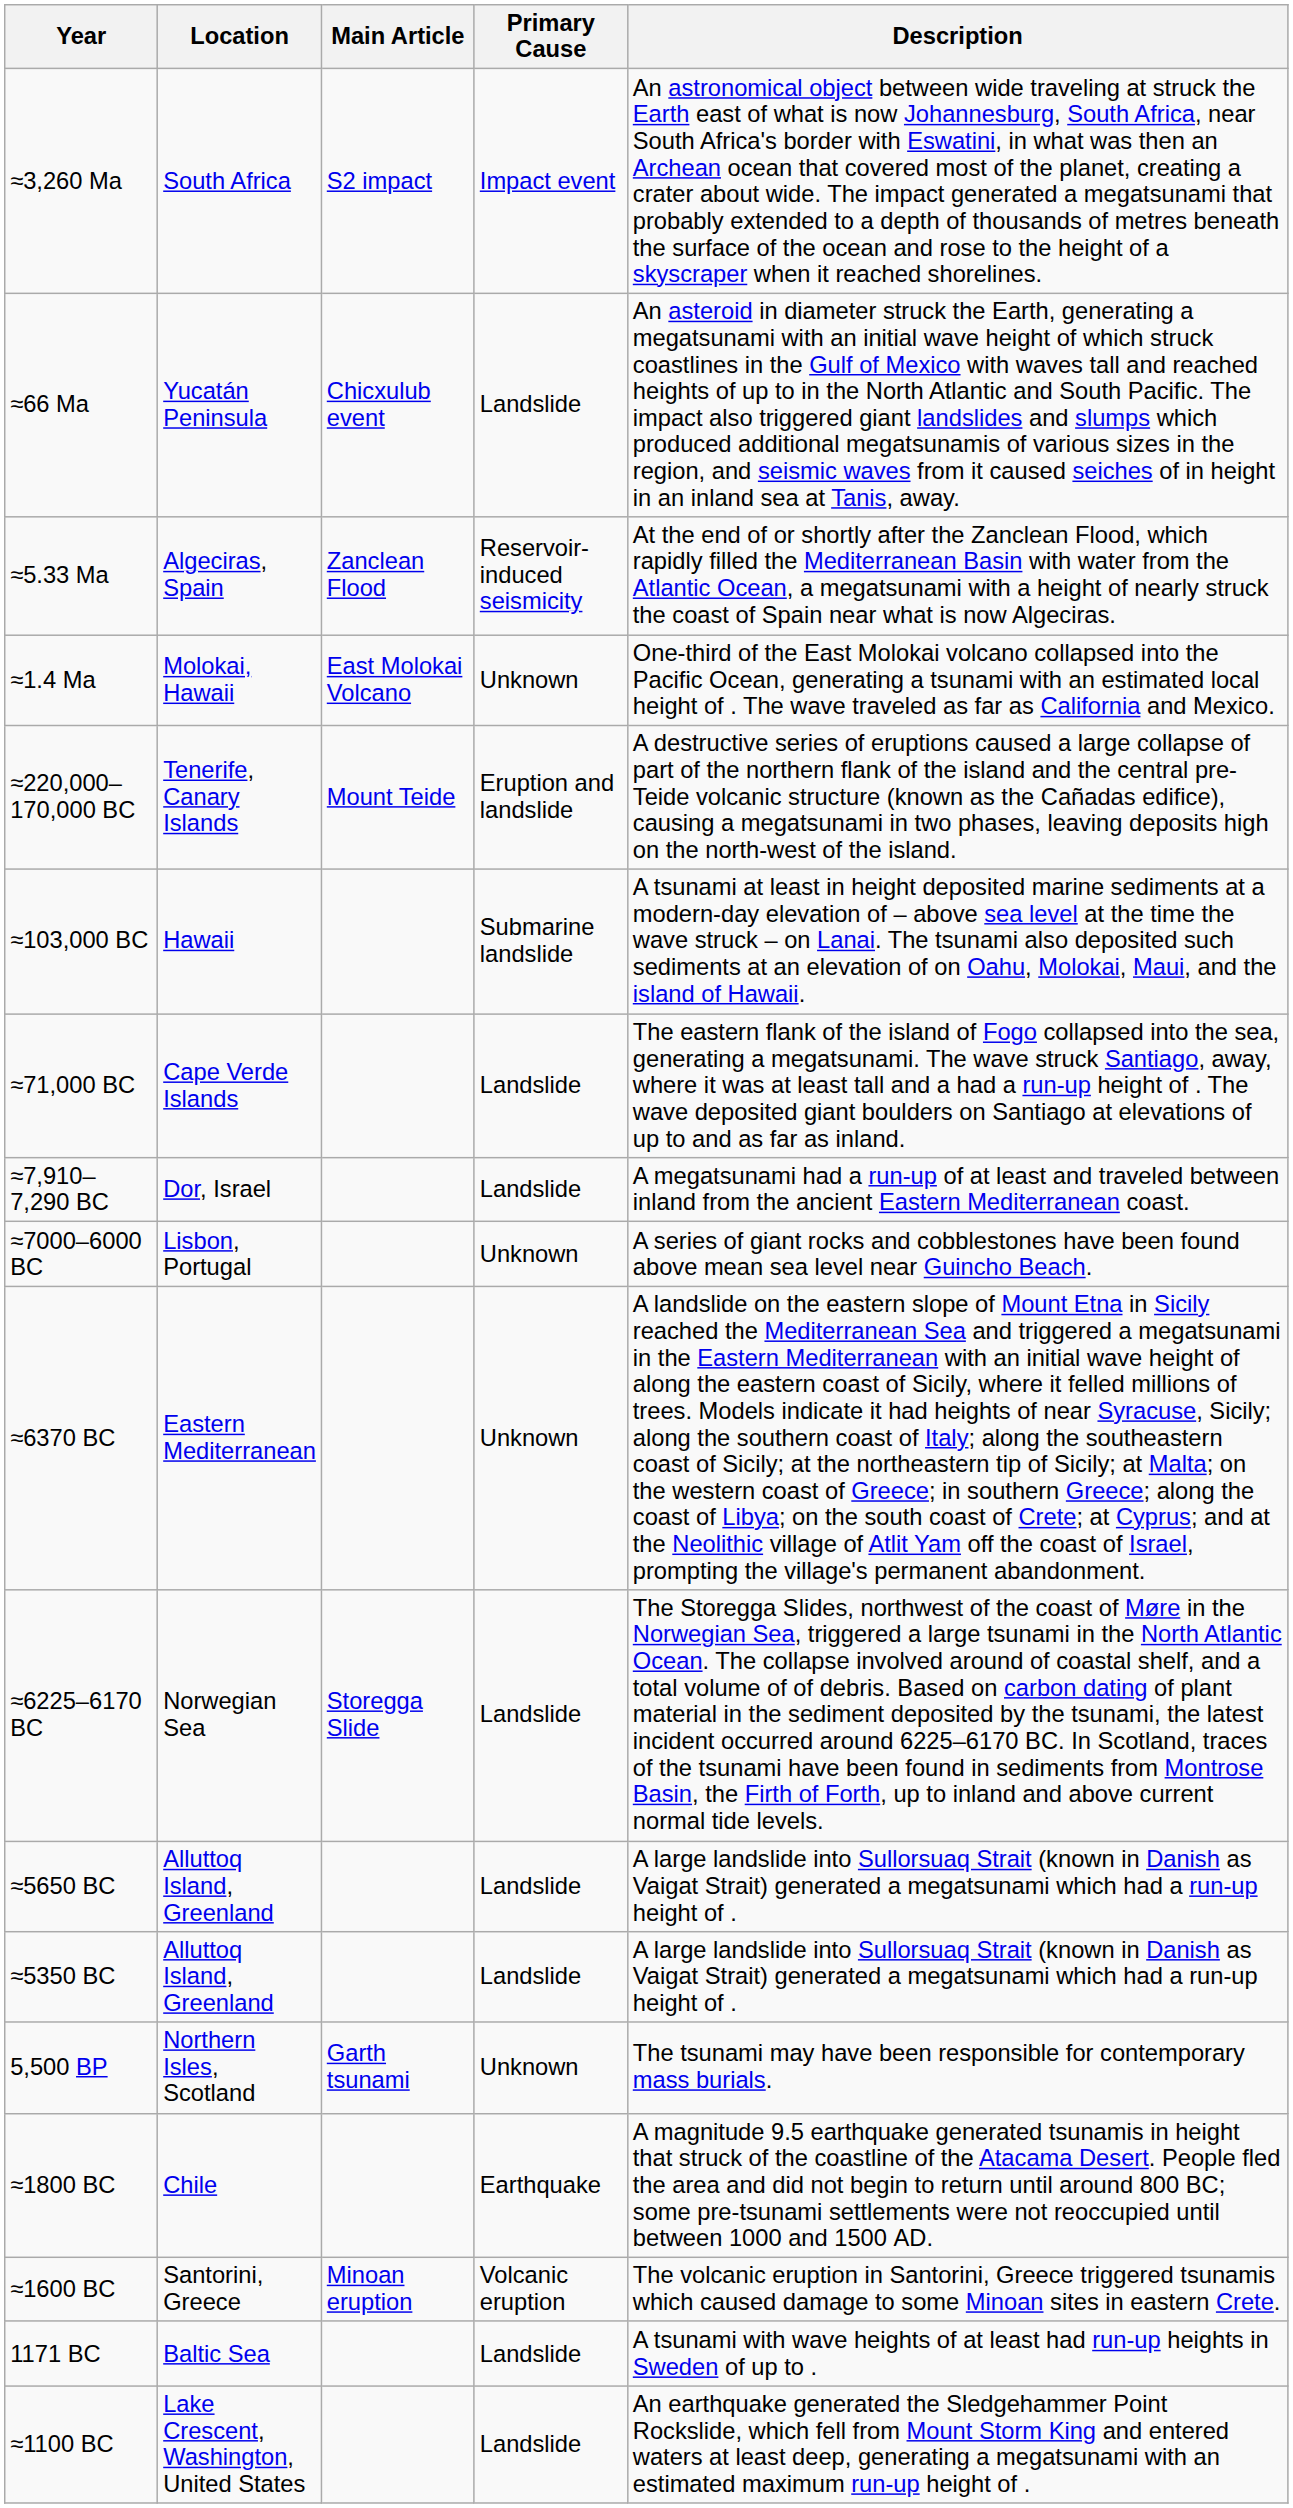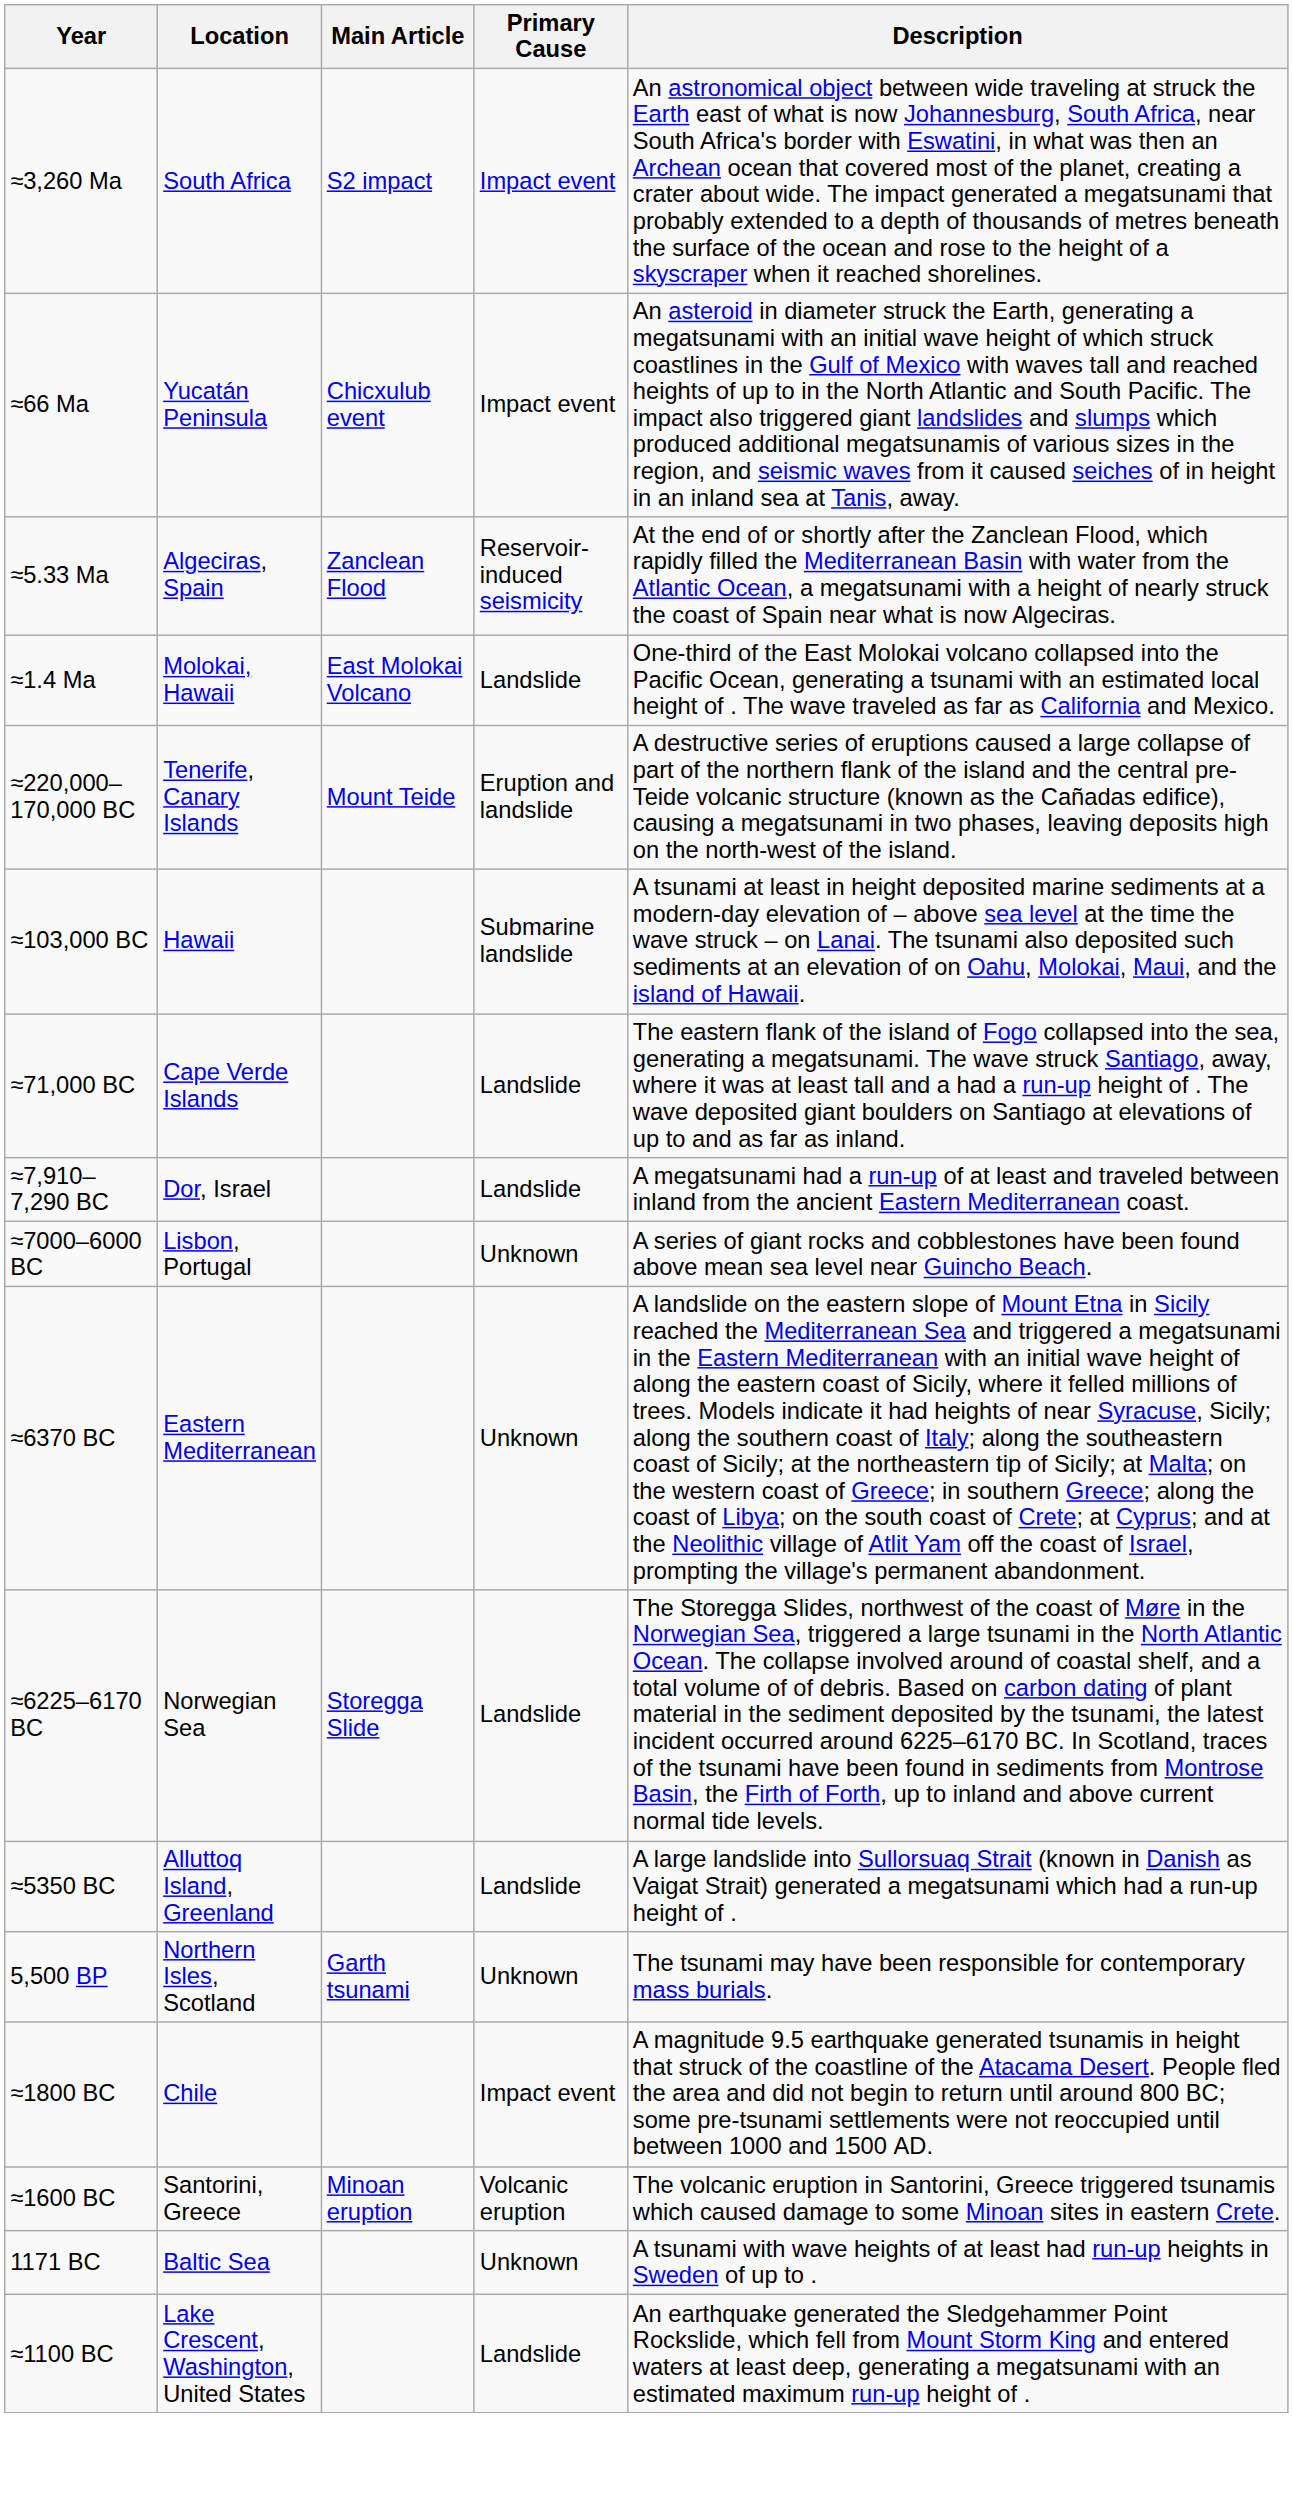(530, 404) Landslide -> (548, 404) Impact event
(529, 679) Unknown -> (530, 679) Landslide
- row: (63, 1885)
(540, 2185) Earthquake -> (548, 2094) Impact event
(530, 2353) Landslide -> (529, 2262) Unknown
